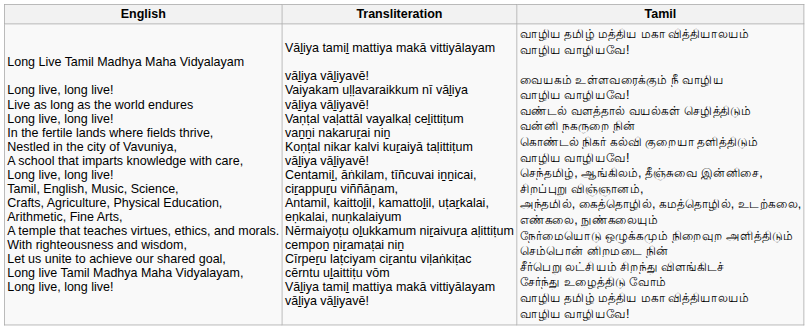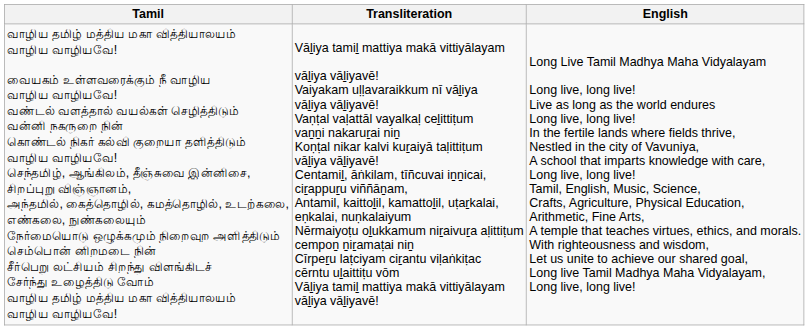columns swapped: (660, 14) <-> (143, 14)
